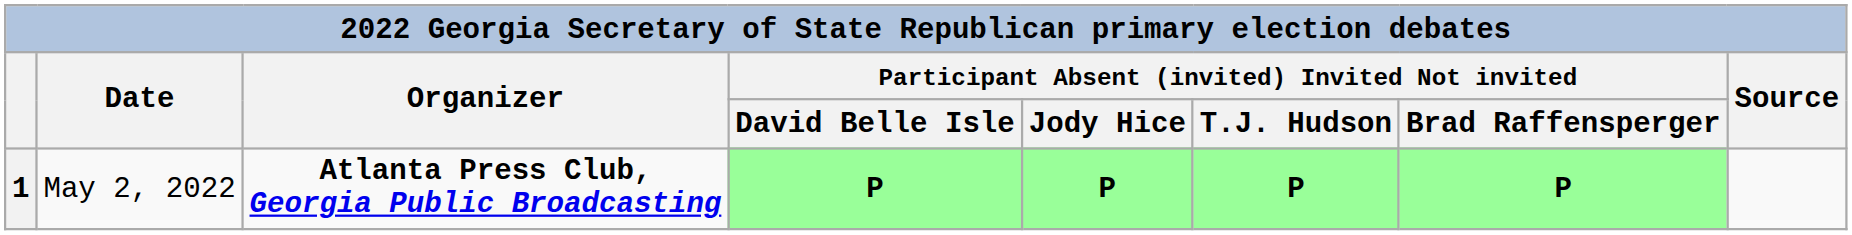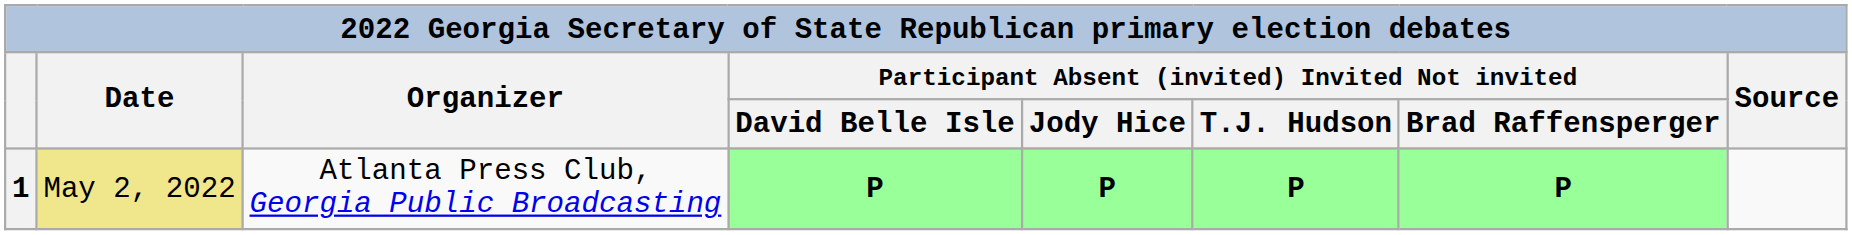(140, 188) no background -> (140, 188) khaki background
(485, 188) bold -> (485, 188) normal
